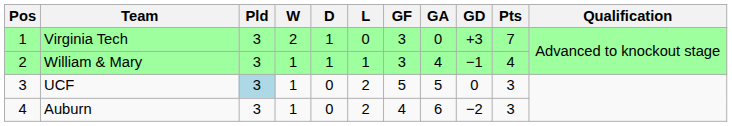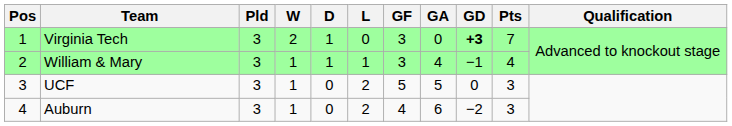(474, 39) normal -> (474, 39) bold
(257, 86) lightblue background -> (257, 86) no background
